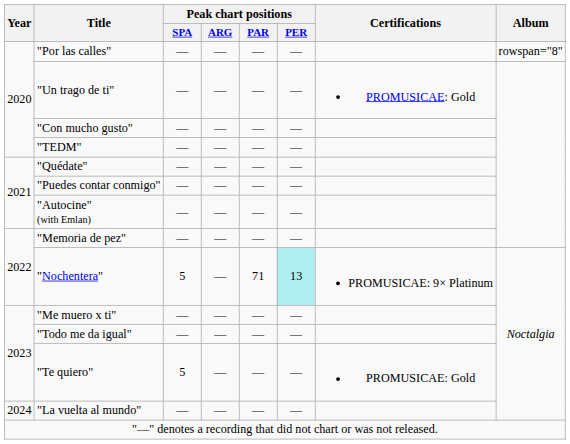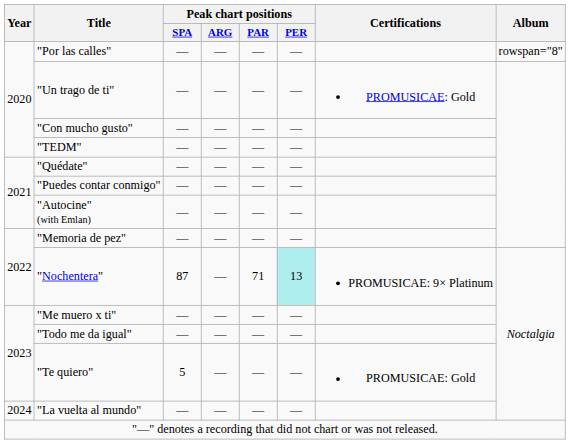(182, 276) 5 -> (182, 276) 87
